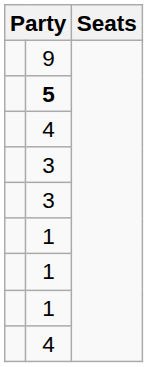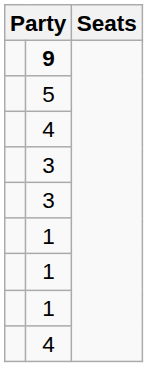(49, 58) normal -> (49, 58) bold
(49, 94) bold -> (49, 94) normal
